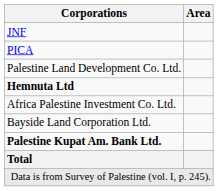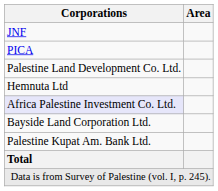(40, 86) bold -> (38, 86) normal
(91, 104) no background -> (91, 104) lavender background
(84, 141) bold -> (79, 141) normal
